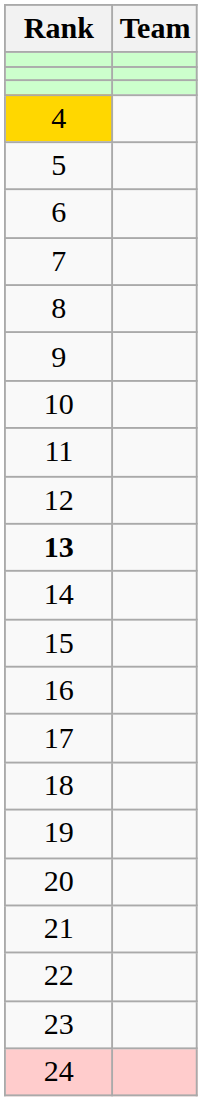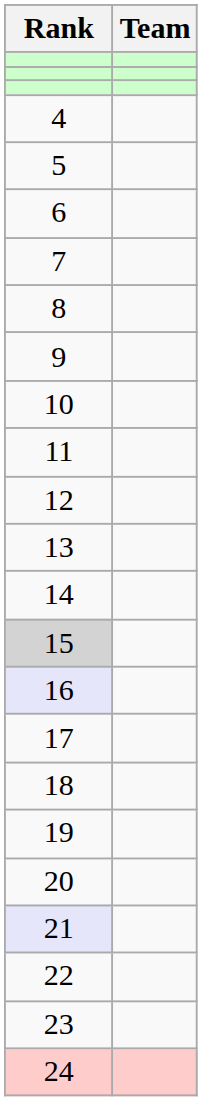(59, 117) gold background -> (59, 117) no background
(59, 546) bold -> (59, 546) normal
(59, 642) no background -> (59, 642) lightgrey background
(59, 690) no background -> (59, 690) lavender background
(59, 928) no background -> (59, 928) lavender background
